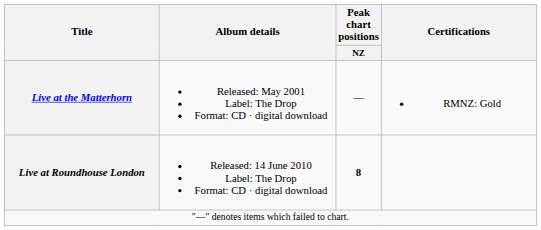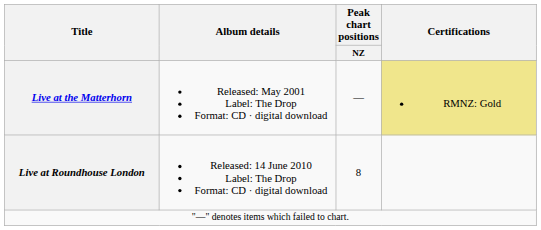(459, 104) no background -> (459, 104) khaki background
(359, 172) bold -> (359, 172) normal
